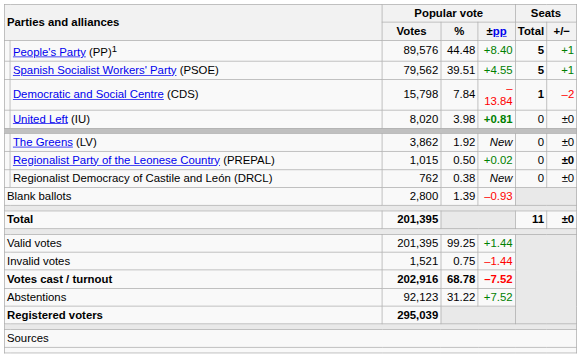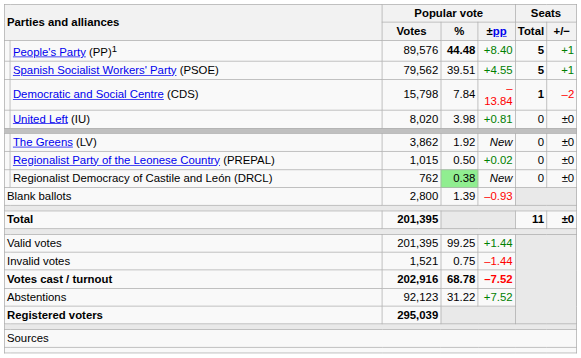(461, 51) normal -> (461, 51) bold
(498, 119) bold -> (498, 119) normal
(568, 160) bold -> (568, 160) normal
(464, 178) no background -> (464, 178) lightgreen background
